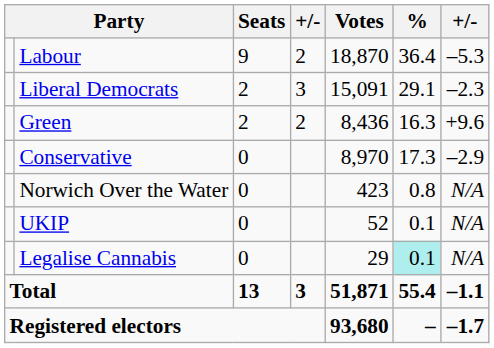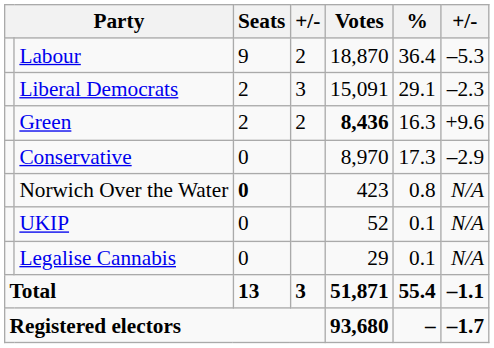(365, 122) normal -> (365, 122) bold
(243, 190) normal -> (243, 190) bold
(422, 257) paleturquoise background -> (422, 257) no background
